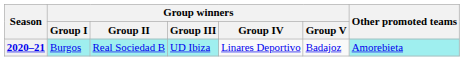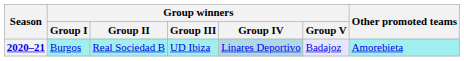(261, 47) no background -> (261, 47) lightblue background
(323, 47) no background -> (323, 47) lavender background
